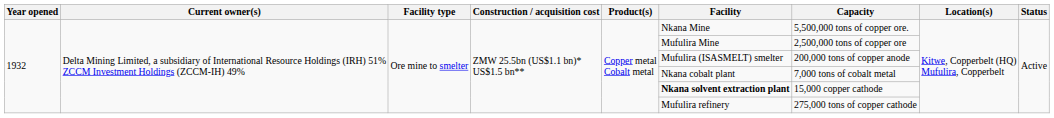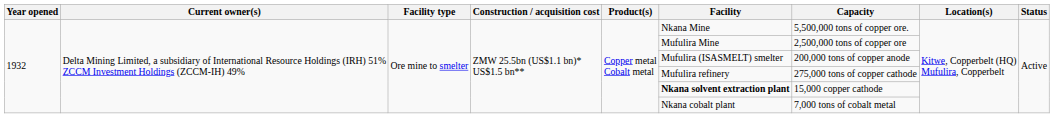(698, 74) Nkana cobalt plant -> (695, 74) Mufulira refinery
(845, 74) 7,000 tons of cobalt metal -> (855, 74) 275,000 tons of copper cathode
(695, 105) Mufulira refinery -> (698, 105) Nkana cobalt plant
(855, 105) 275,000 tons of copper cathode -> (845, 105) 7,000 tons of cobalt metal
